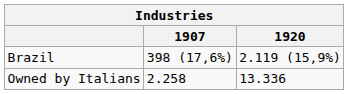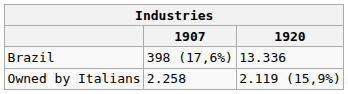(290, 57) 2.119 (15,9%) -> (263, 57) 13.336
(263, 79) 13.336 -> (290, 79) 2.119 (15,9%)
